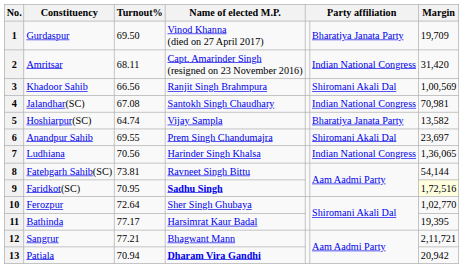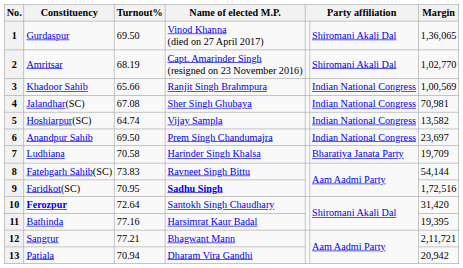(358, 35) Bharatiya Janata Party -> (354, 35) Shiromani Akali Dal
(435, 35) 19,709 -> (439, 35) 1,36,065
(128, 64) 68.11 -> (128, 64) 68.19
(364, 64) Indian National Congress -> (354, 64) Shiromani Akali Dal
(435, 64) 31,420 -> (439, 64) 1,02,770
(128, 87) 66.56 -> (128, 87) 65.66
(354, 87) Shiromani Akali Dal -> (364, 87) Indian National Congress
(221, 104) Santokh Singh Chaudhary -> (210, 104) Sher Singh Ghubaya
(358, 121) Bharatiya Janata Party -> (364, 121) Indian National Congress
(128, 137) 69.55 -> (128, 137) 69.50
(354, 137) Shiromani Akali Dal -> (364, 137) Indian National Congress
(128, 154) 70.56 -> (128, 154) 70.58
(364, 154) Indian National Congress -> (358, 154) Bharatiya Janata Party
(439, 154) 1,36,065 -> (435, 154) 19,709
(128, 171) 73.81 -> (128, 171) 73.83
(439, 188) lightyellow background -> (439, 188) no background
(45, 205) normal -> (47, 205) bold
(210, 205) Sher Singh Ghubaya -> (221, 205) Santokh Singh Chaudhary
(439, 205) 1,02,770 -> (435, 205) 31,420
(128, 221) 77.17 -> (128, 221) 77.16
(214, 255) bold -> (210, 255) normal
